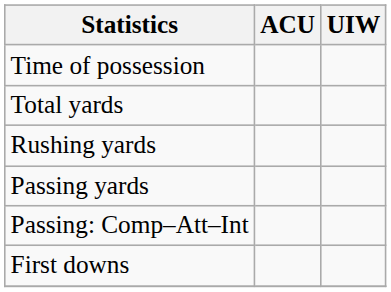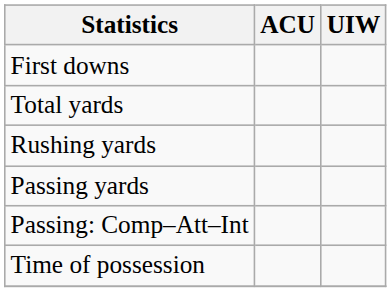rows swapped: (70, 265) <-> (108, 64)
